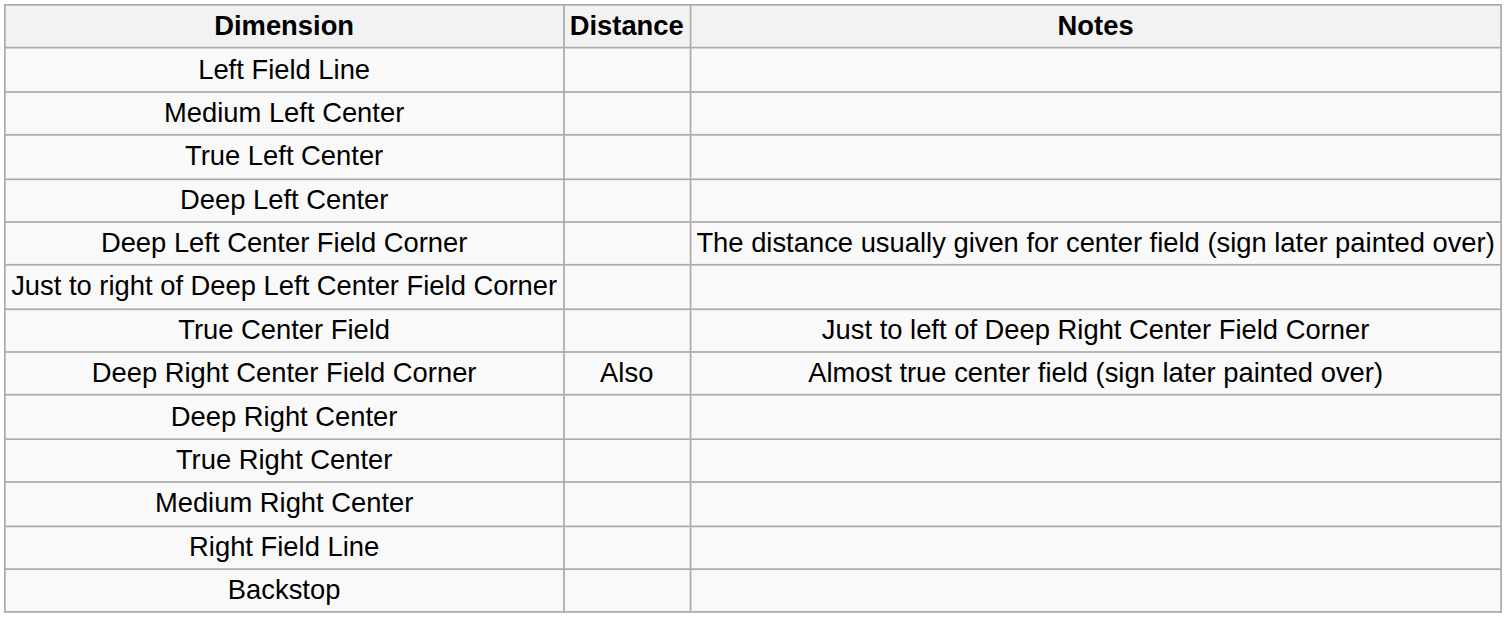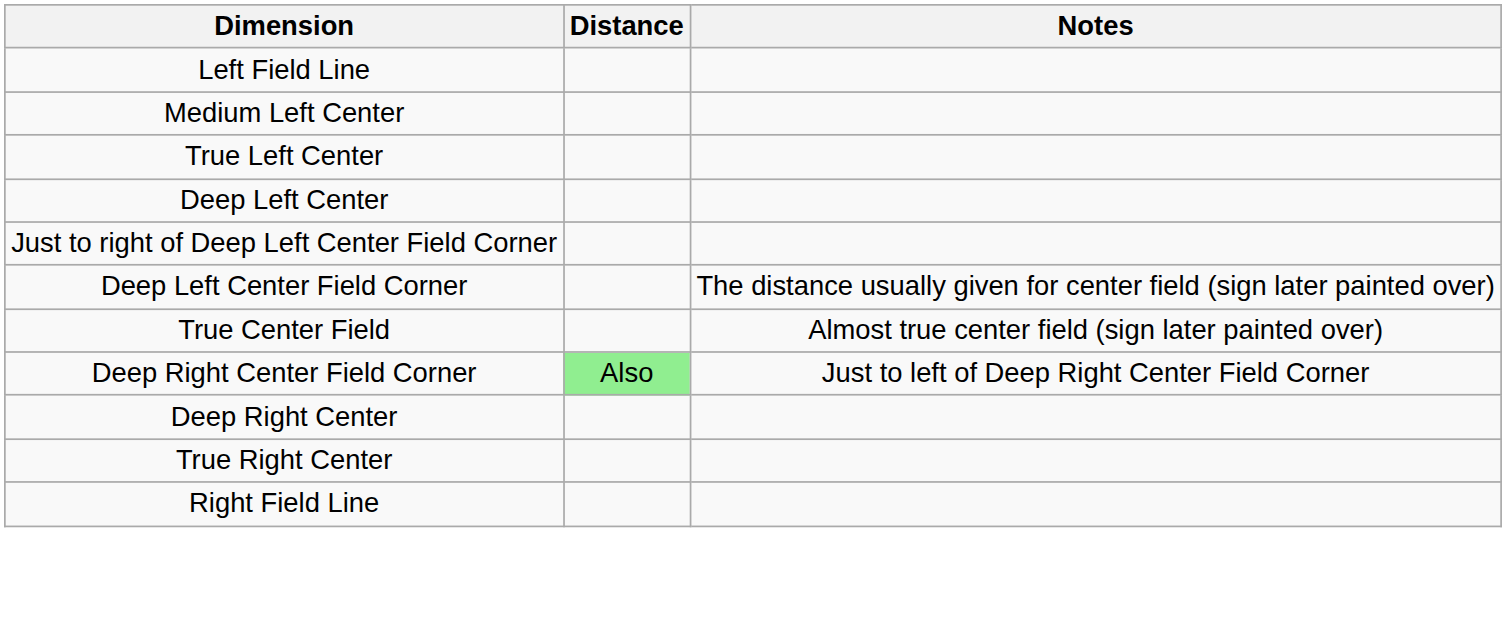rows swapped: (284, 243) <-> (284, 286)
(1096, 329) Just to left of Deep Right Center Field Corner -> (1096, 329) Almost true center field (sign later painted over)
(627, 373) no background -> (627, 373) lightgreen background
(1096, 373) Almost true center field (sign later painted over) -> (1096, 373) Just to left of Deep Right Center Field Corner
- row: (284, 503)
- row: (284, 590)
